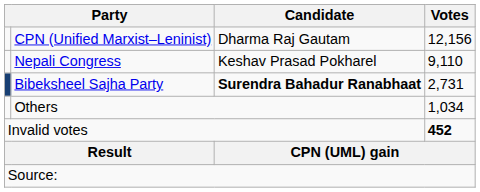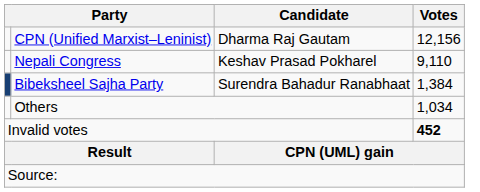(320, 84) bold -> (314, 84) normal
(446, 84) 2,731 -> (435, 84) 1,384
